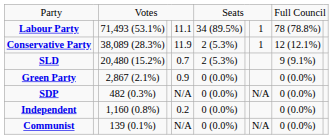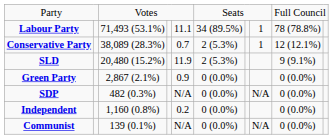(183, 45) 11.9 -> (183, 45) 0.7
(183, 61) 0.7 -> (183, 61) 11.9
